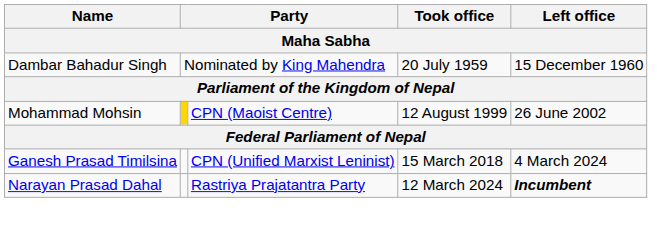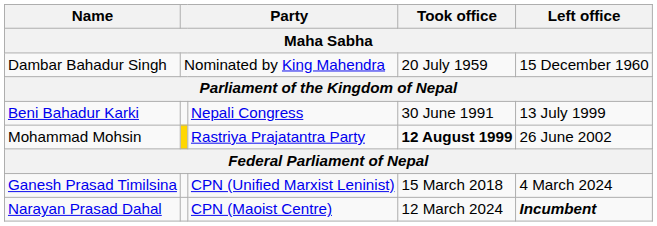+ row: (73, 112)
(261, 112) CPN (Maoist Centre) -> (278, 137) Rastriya Prajatantra Party
(454, 112) normal -> (457, 137) bold
(278, 185) Rastriya Prajatantra Party -> (261, 209) CPN (Maoist Centre)
